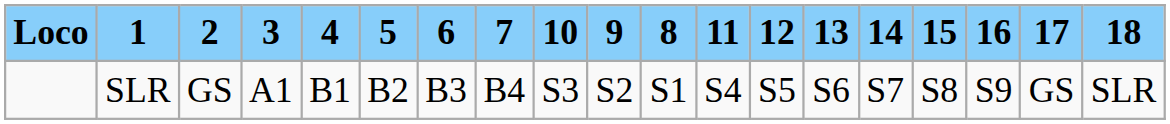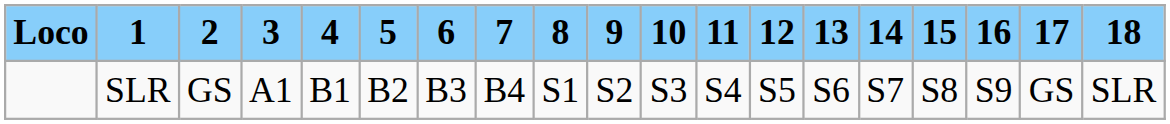columns swapped: (669, 32) <-> (560, 32)
